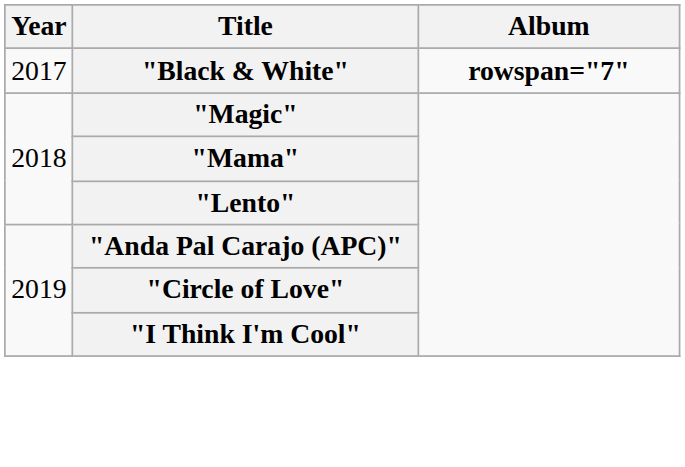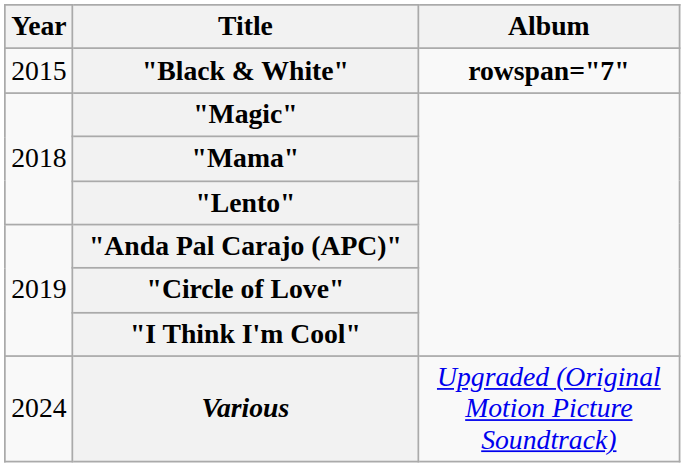(39, 70) 2017 -> (39, 70) 2015
+ row: (245, 408)
